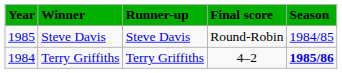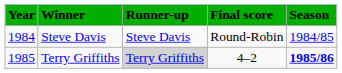(22, 36) 1985 -> (22, 36) 1984
(22, 57) 1984 -> (22, 57) 1985
(165, 57) no background -> (165, 57) lightgrey background
